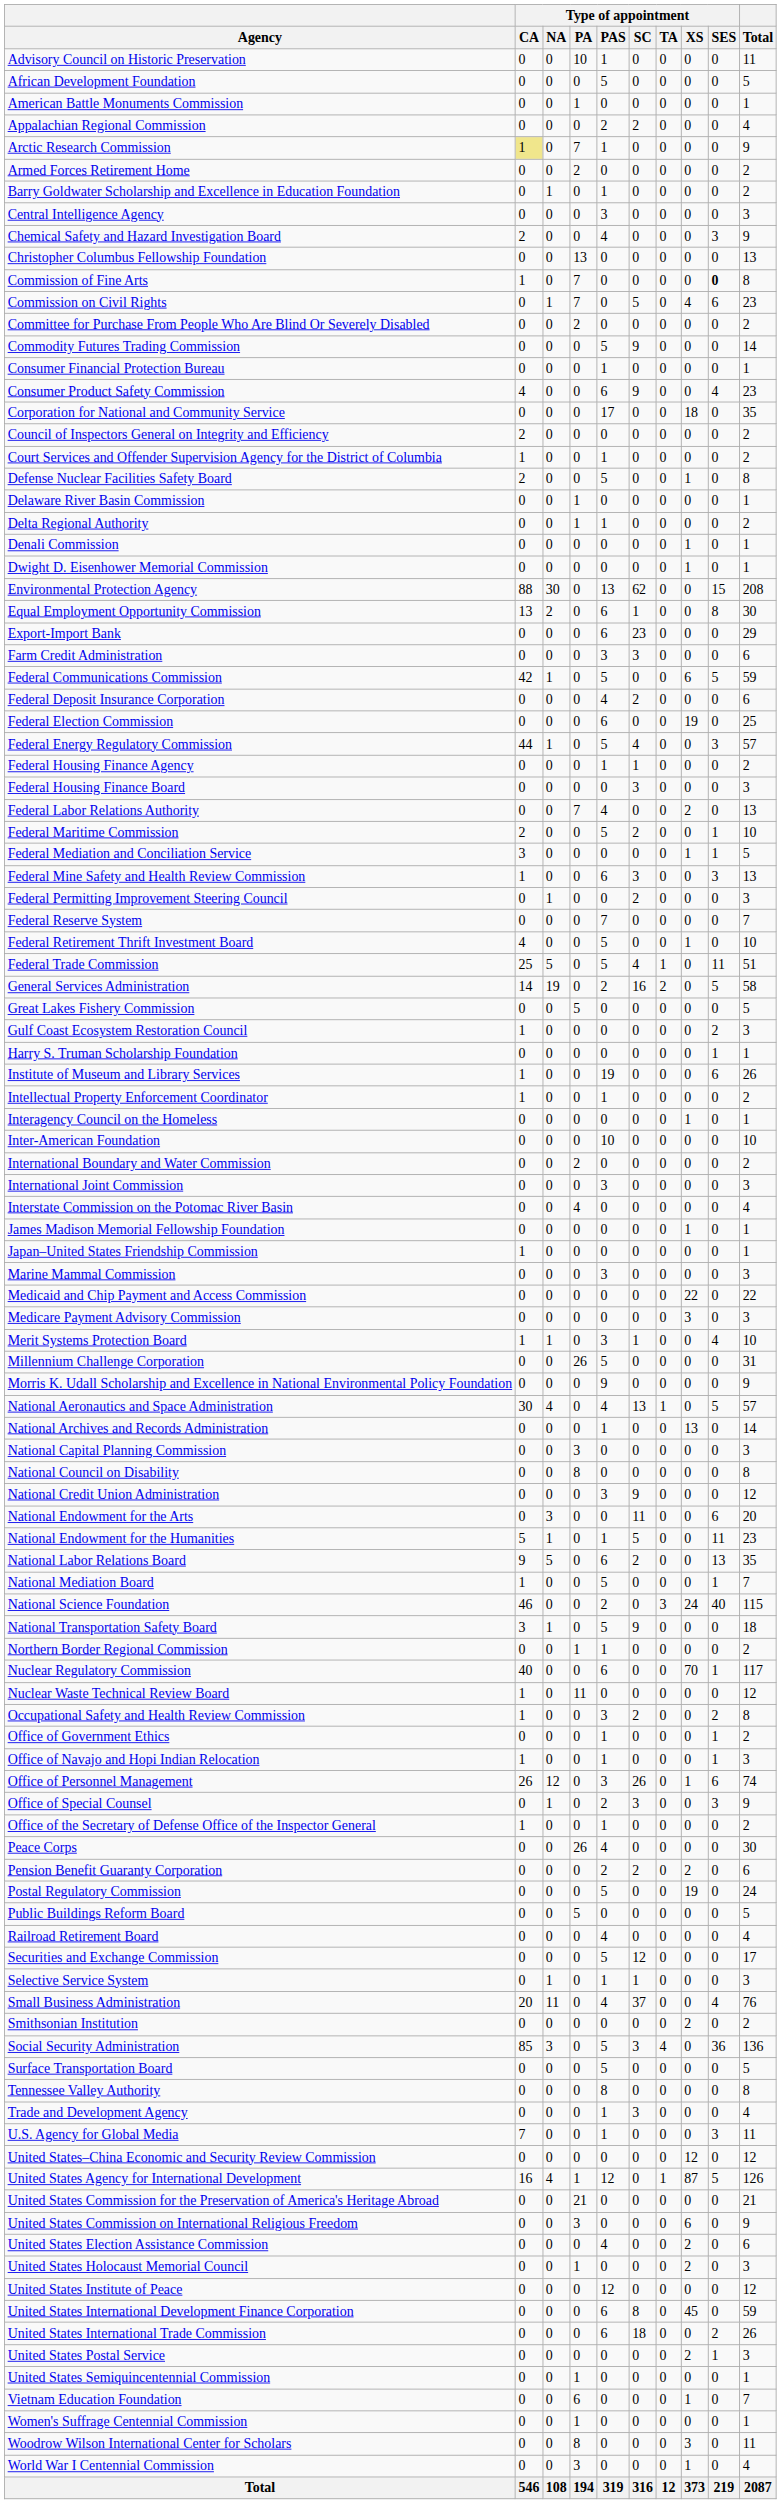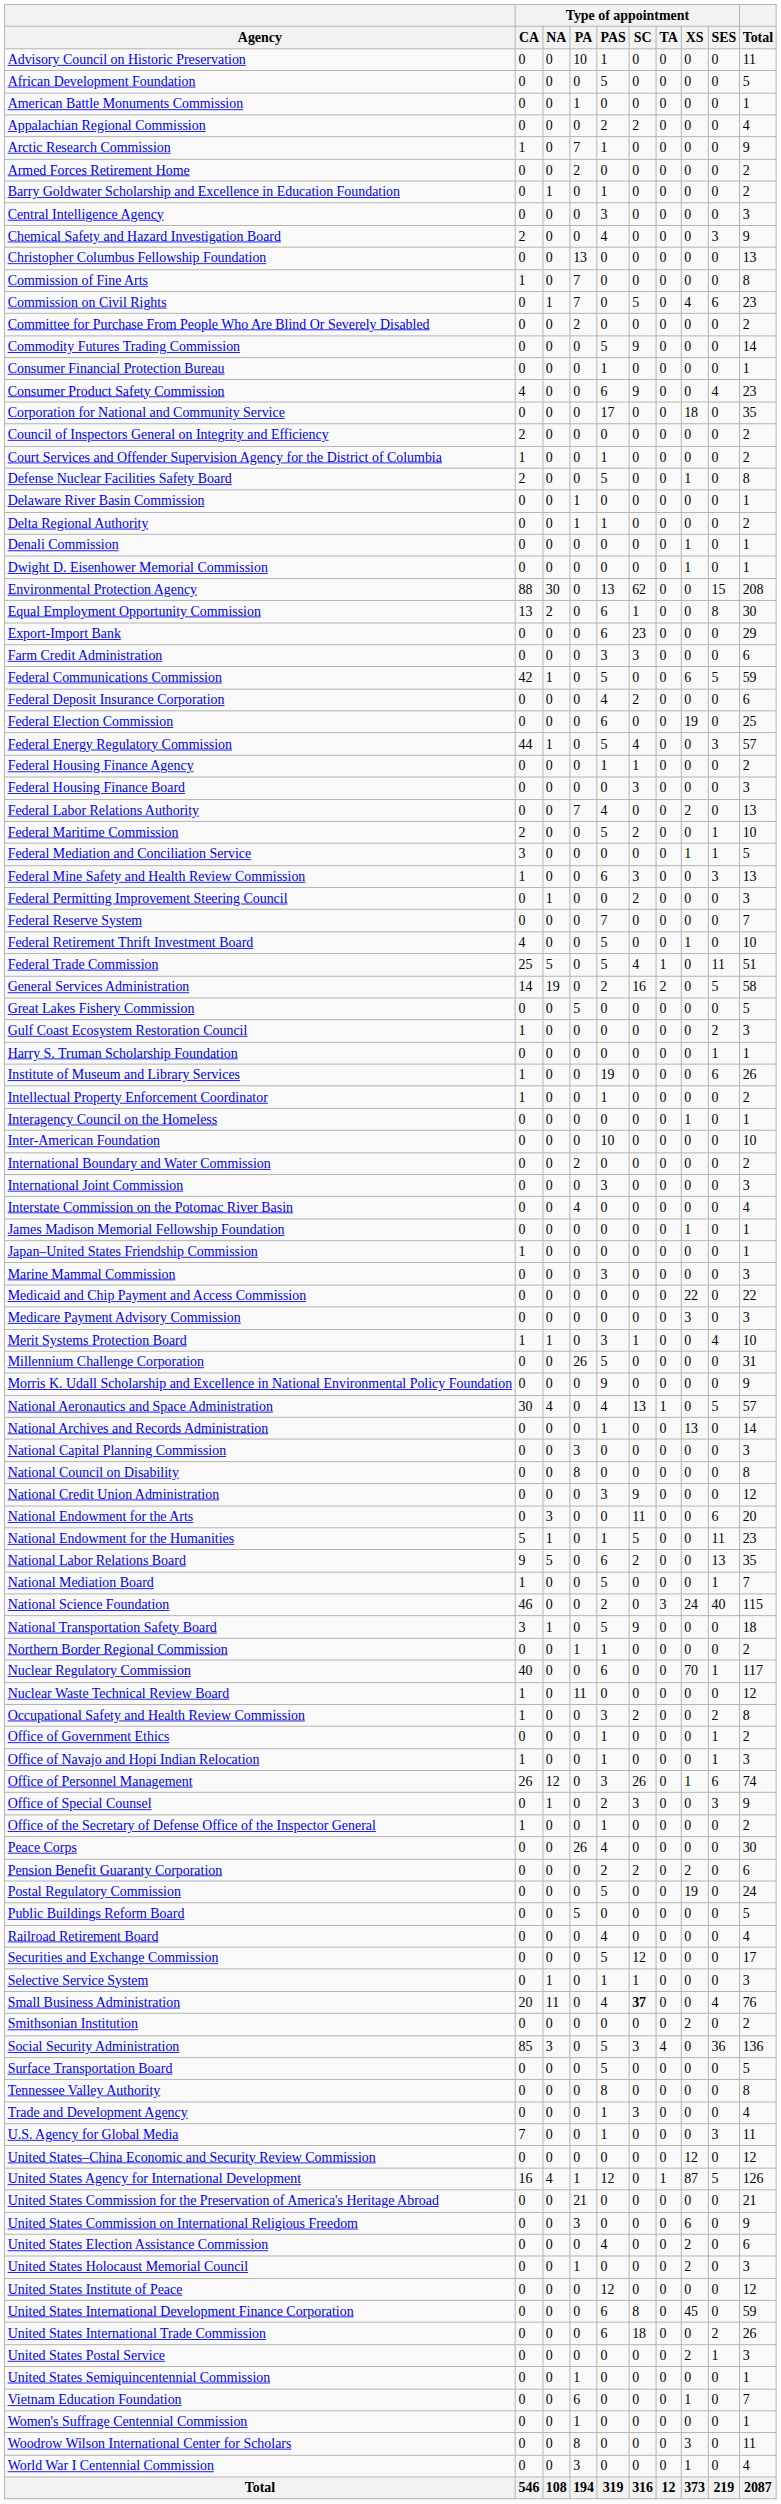(522, 147) khaki background -> (522, 147) no background
(715, 280) bold -> (715, 280) normal
(639, 2002) normal -> (639, 2002) bold
